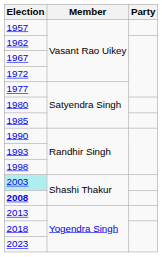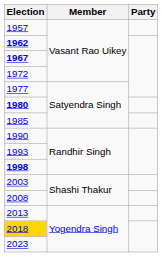(17, 43) normal -> (17, 43) bold
(17, 58) normal -> (17, 58) bold
(17, 105) normal -> (17, 105) bold
(17, 167) normal -> (17, 167) bold
(17, 182) paleturquoise background -> (17, 182) no background
(17, 197) bold -> (17, 197) normal
(17, 228) no background -> (17, 228) gold background
